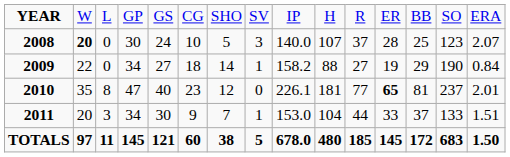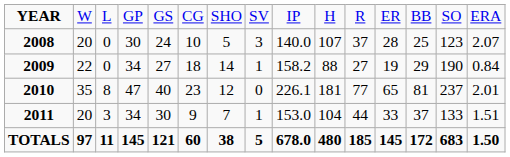(85, 41) bold -> (85, 41) normal
(391, 90) bold -> (391, 90) normal
